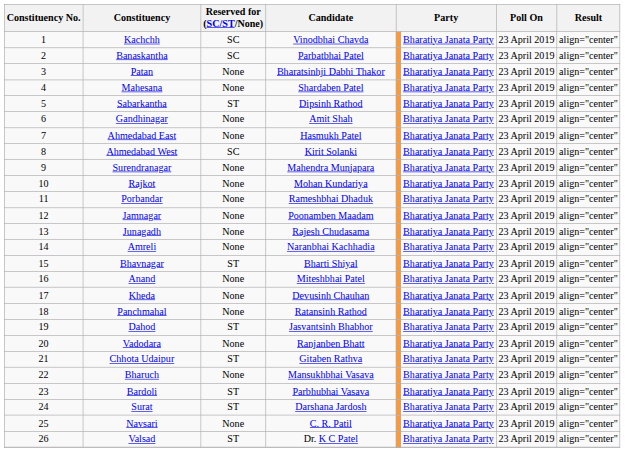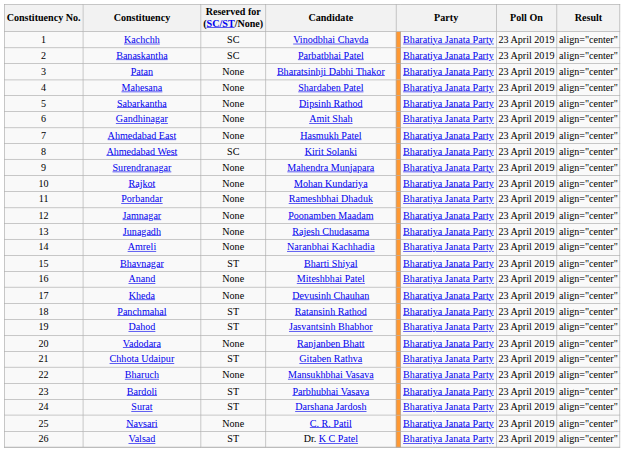(233, 103) ST -> (233, 103) None
(233, 311) None -> (233, 311) ST
